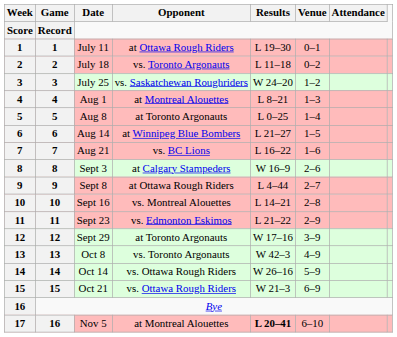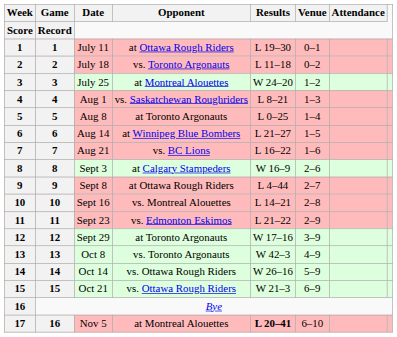(181, 82) vs. Saskatchewan Roughriders -> (181, 82) at Montreal Alouettes
(181, 99) at Montreal Alouettes -> (181, 99) vs. Saskatchewan Roughriders
